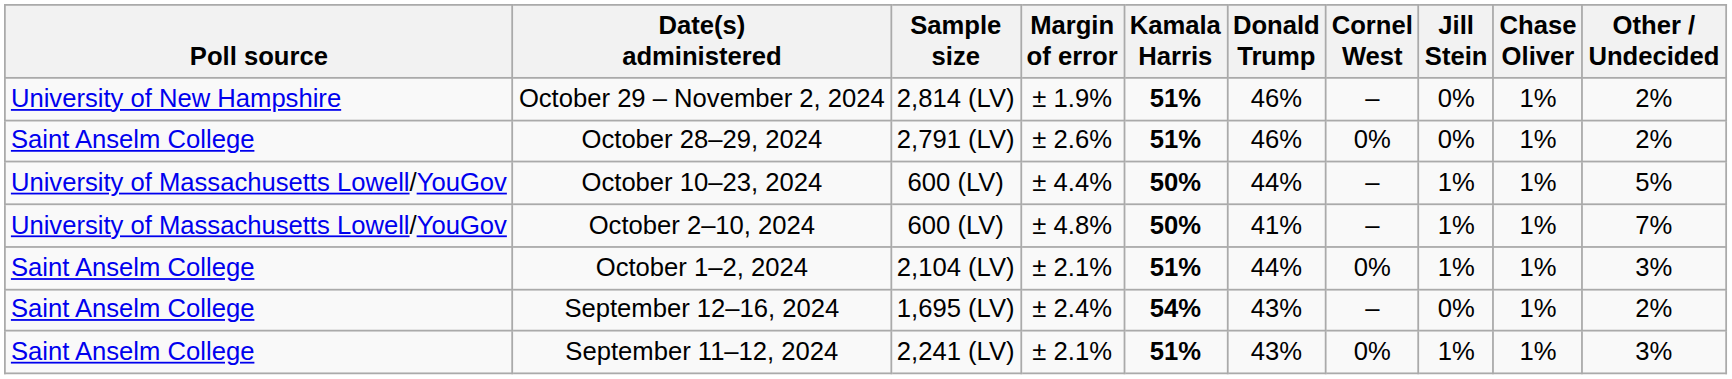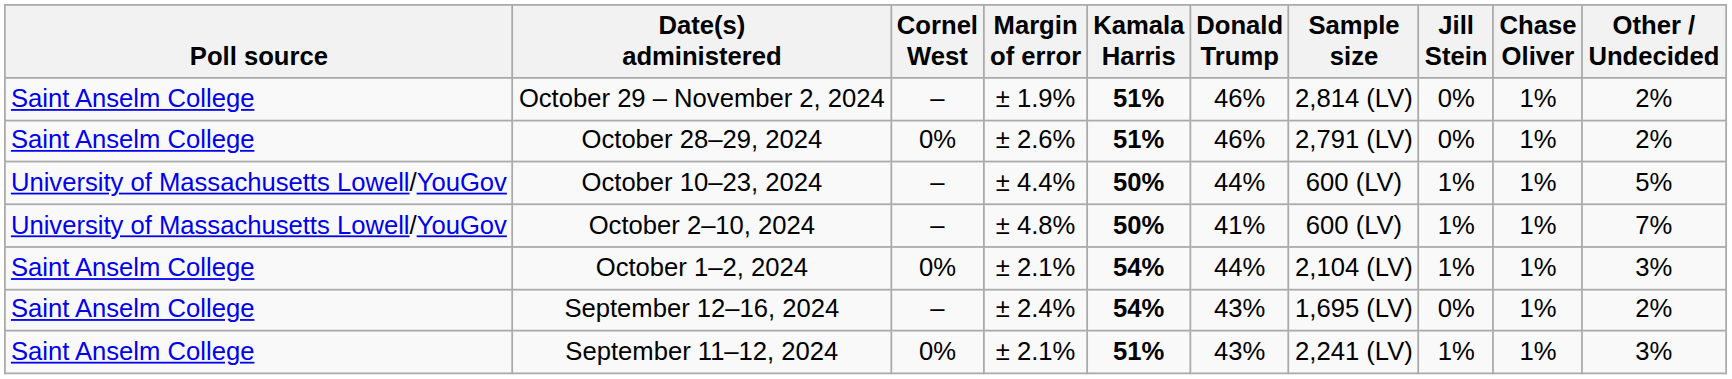columns swapped: (956, 41) <-> (1372, 41)
(176, 98) University of New Hampshire -> (133, 98) Saint Anselm College
(1175, 267) 51% -> (1139, 267) 54%
